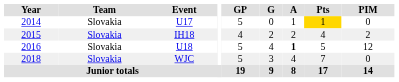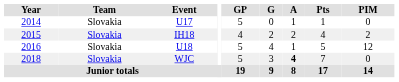(323, 22) gold background -> (323, 22) no background
(293, 46) bold -> (293, 46) normal
(293, 59) normal -> (293, 59) bold
